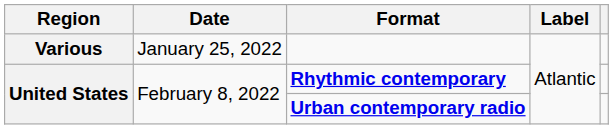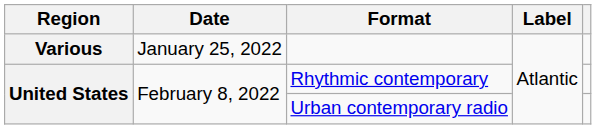(398, 78) bold -> (389, 78) normal
(408, 108) bold -> (399, 108) normal
